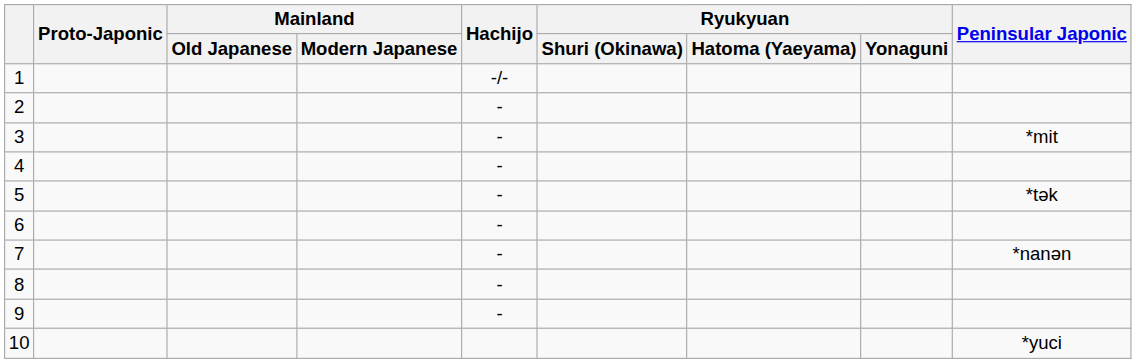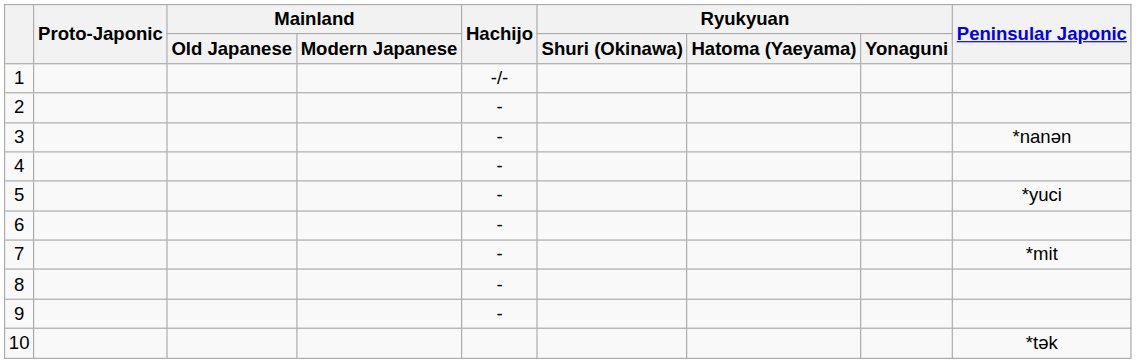(1042, 136) *mit -> (1042, 136) *nanən
(1042, 195) *tək -> (1042, 195) *yuci
(1042, 254) *nanən -> (1042, 254) *mit
(1042, 343) *yuci -> (1042, 343) *tək
